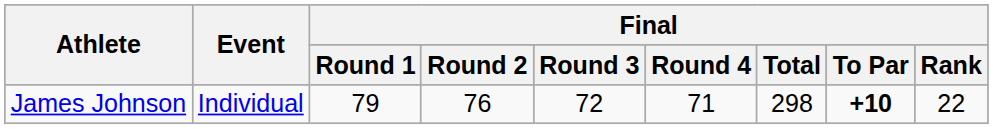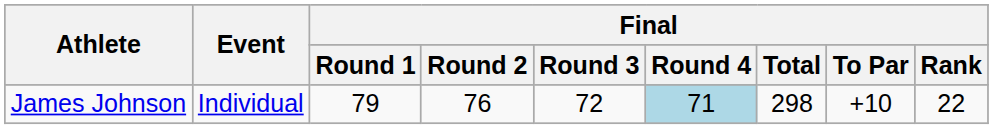(701, 104) no background -> (701, 104) lightblue background
(871, 104) bold -> (871, 104) normal
